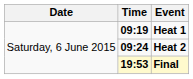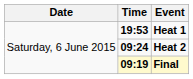(134, 30) 09:19 -> (134, 30) 19:53
(134, 64) 19:53 -> (134, 64) 09:19
